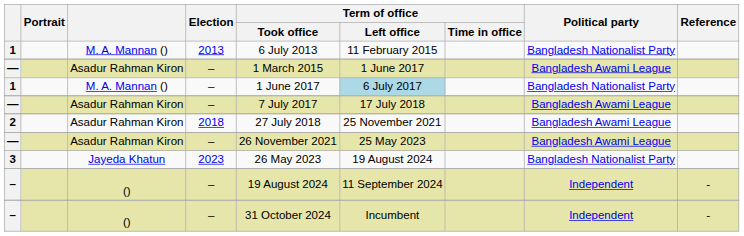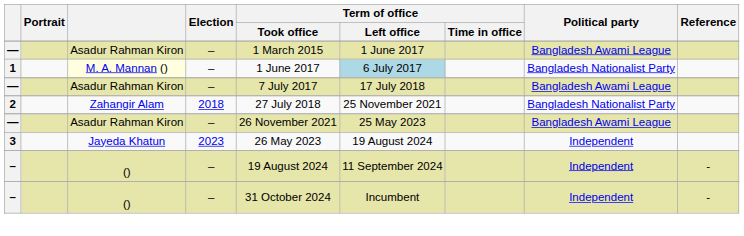- row: (13, 50)
(127, 86) no background -> (127, 68) lightyellow background
(127, 123) Asadur Rahman Kiron -> (127, 104) Zahangir Alam
(601, 123) Bangladesh Awami League -> (601, 104) Bangladesh Nationalist Party
(601, 159) Bangladesh Nationalist Party -> (601, 141) Independent
